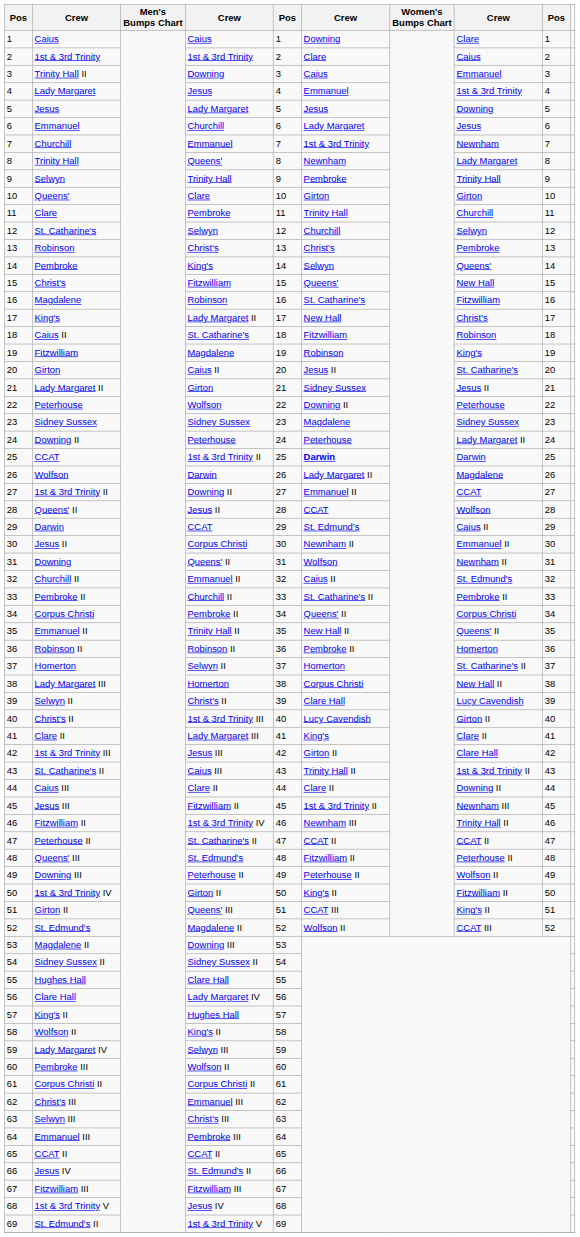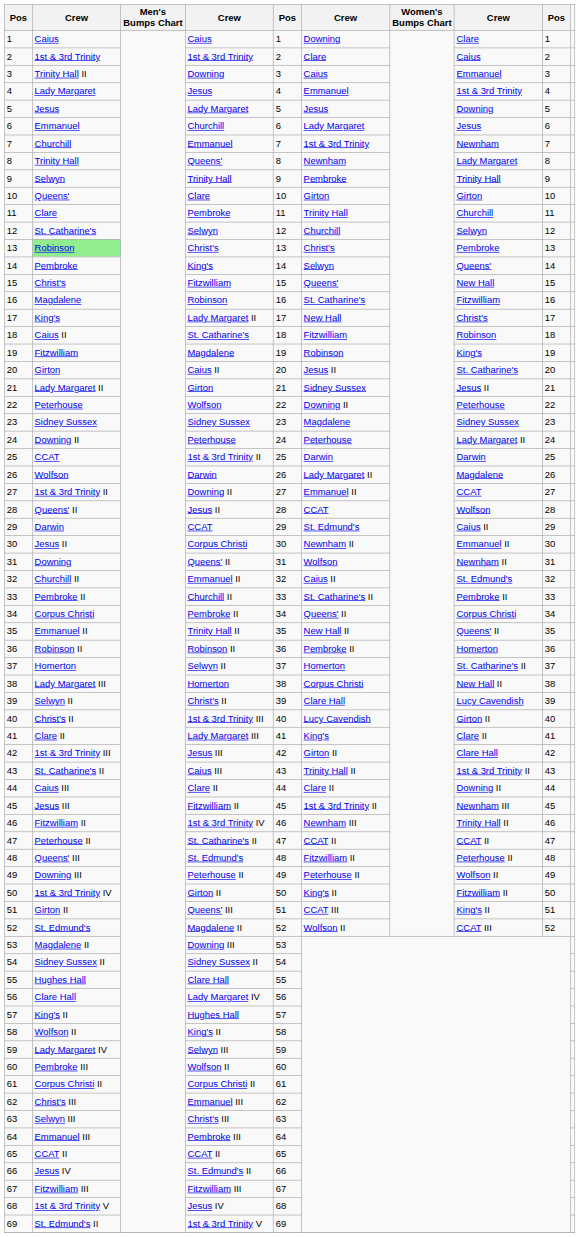(55, 248) no background -> (55, 248) lightgreen background
(319, 457) bold -> (318, 457) normal
